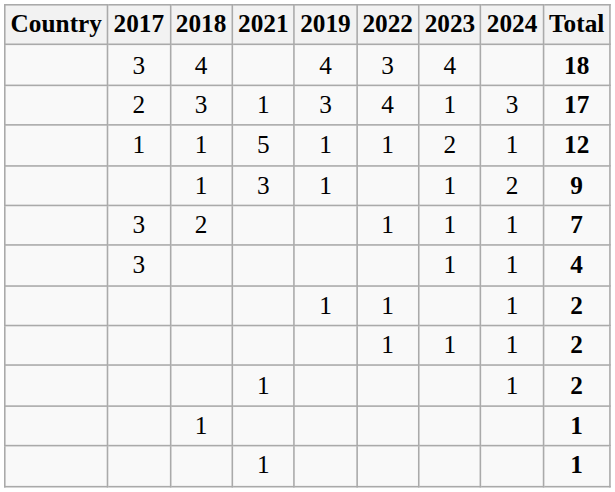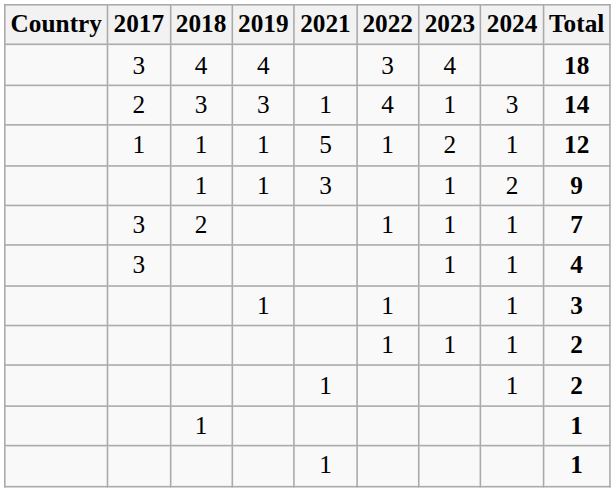columns swapped: (325, 24) <-> (263, 24)
(577, 104) 17 -> (577, 104) 14
(577, 305) 2 -> (577, 305) 3
